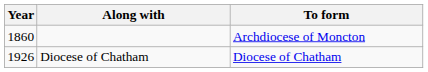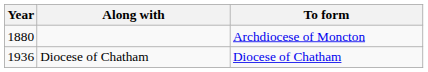(21, 36) 1860 -> (21, 36) 1880
(21, 57) 1926 -> (21, 57) 1936
